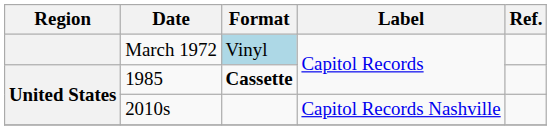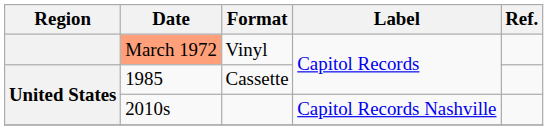(171, 49) no background -> (171, 49) lightsalmon background
(247, 49) lightblue background -> (247, 49) no background
(259, 79) bold -> (257, 79) normal
